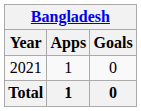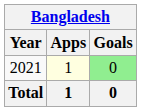(68, 67) no background -> (68, 67) lightyellow background
(113, 67) no background -> (113, 67) lightgreen background
